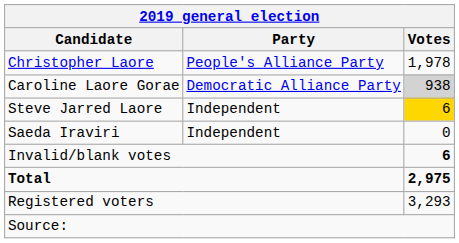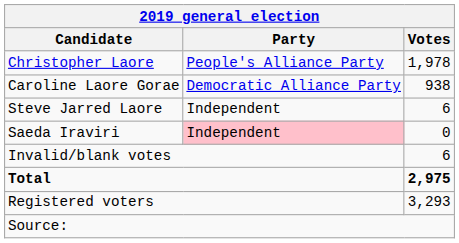(438, 86) lightgrey background -> (438, 86) no background
(446, 109) gold background -> (446, 109) no background
(234, 133) no background -> (234, 133) pink background
(446, 156) bold -> (446, 156) normal
